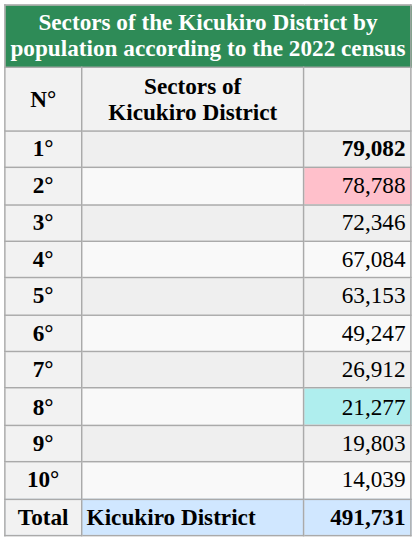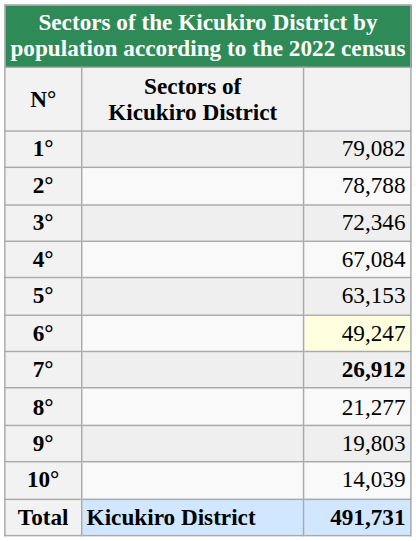(374, 148) bold -> (374, 148) normal
(374, 185) pink background -> (374, 185) no background
(374, 332) no background -> (374, 332) lightyellow background
(374, 369) normal -> (374, 369) bold
(374, 406) paleturquoise background -> (374, 406) no background
